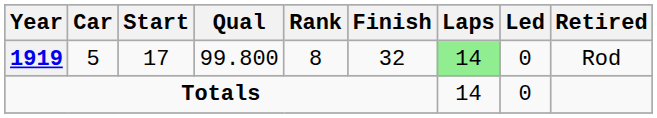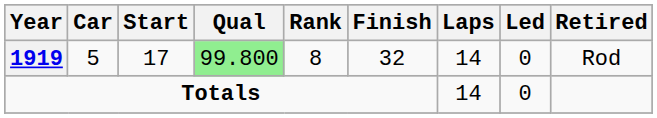(239, 59) no background -> (239, 59) lightgreen background
(468, 59) lightgreen background -> (468, 59) no background
